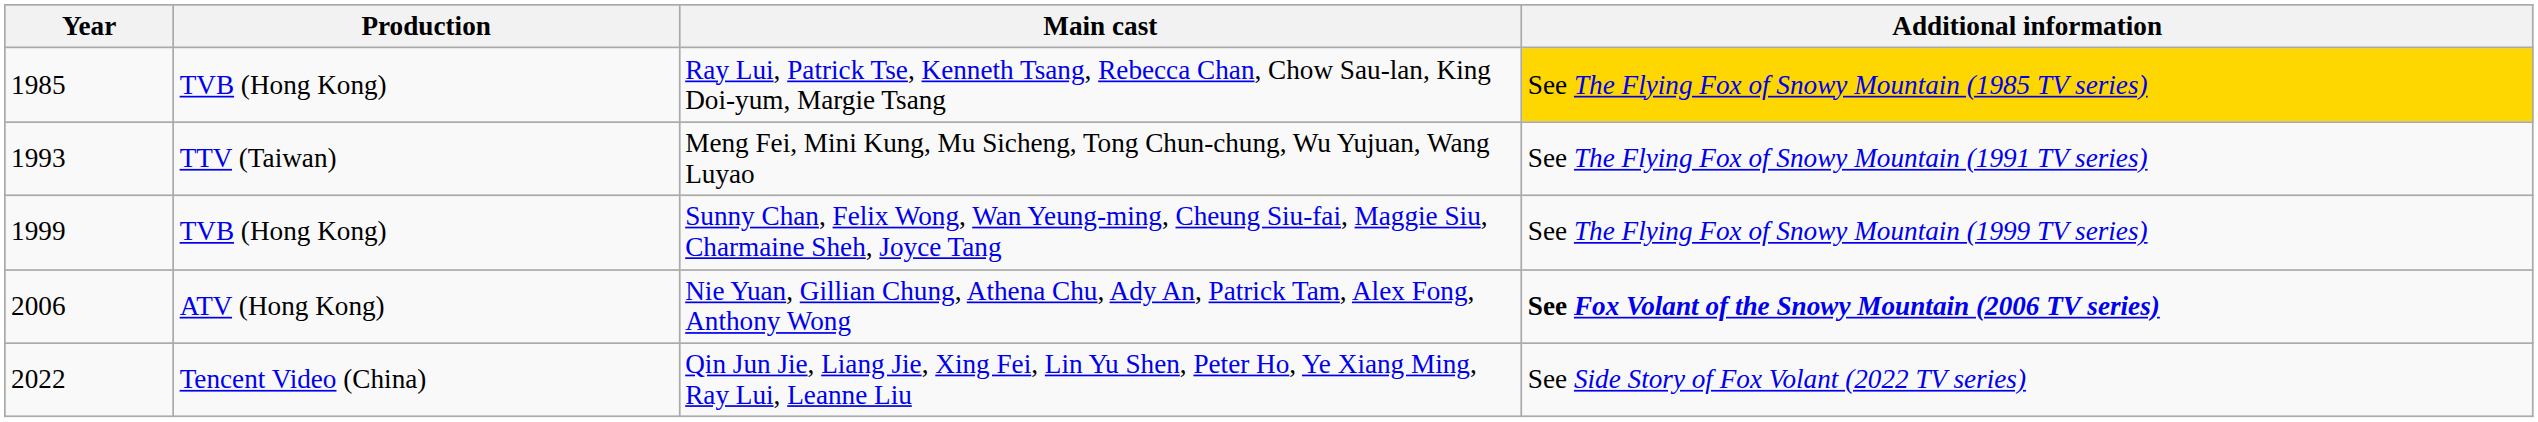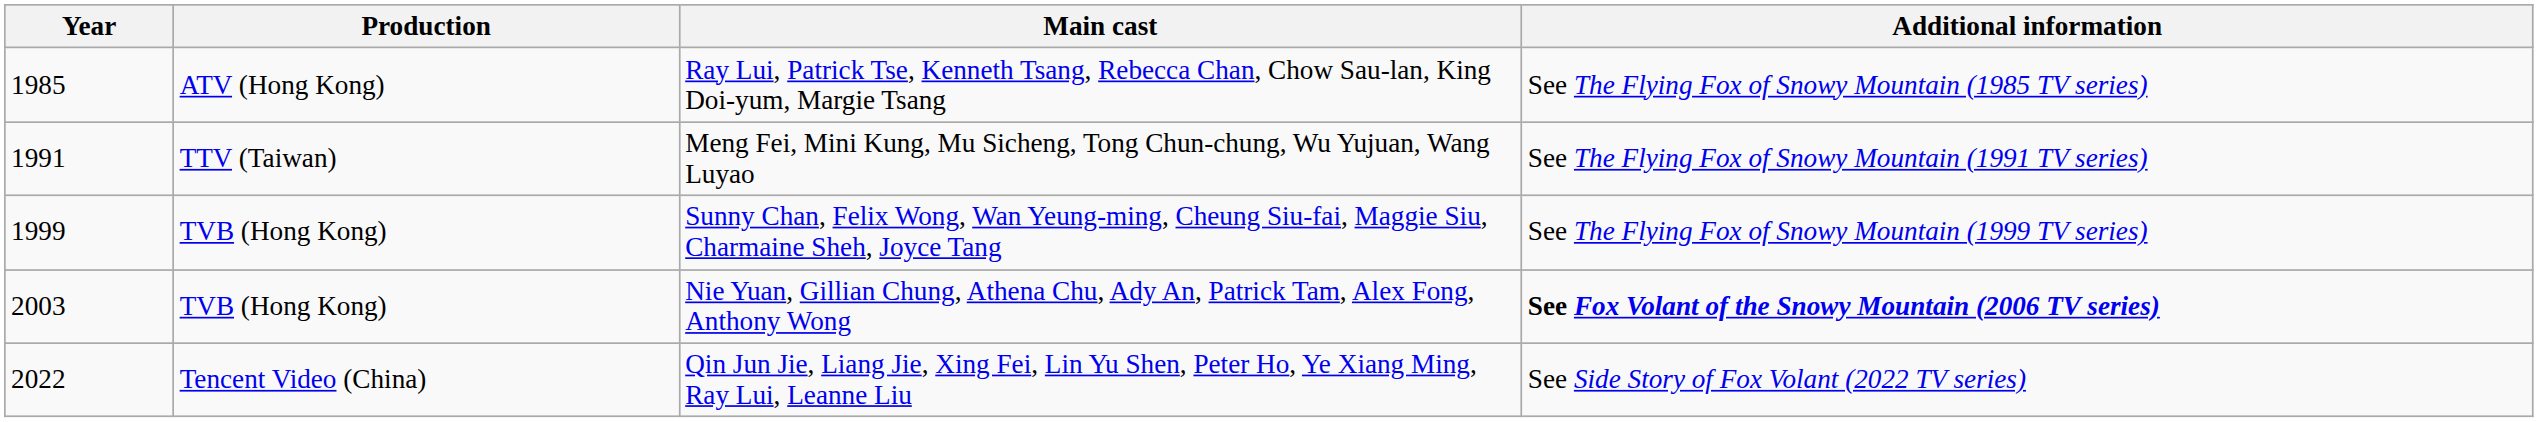(283, 84) TVB (Hong Kong) -> (282, 84) ATV (Hong Kong)
(1838, 84) gold background -> (1838, 84) no background
(38, 158) 1993 -> (38, 158) 1991
(38, 305) 2006 -> (38, 305) 2003
(282, 305) ATV (Hong Kong) -> (283, 305) TVB (Hong Kong)
